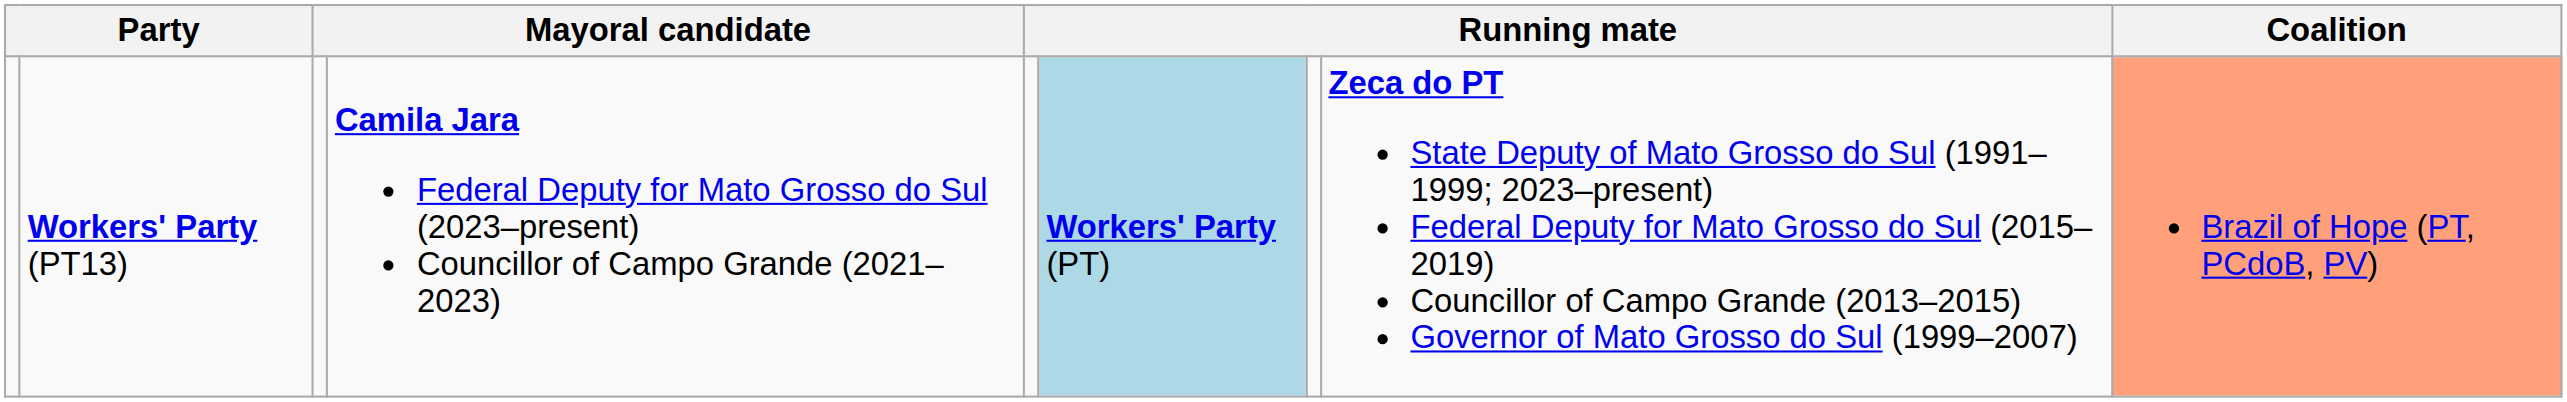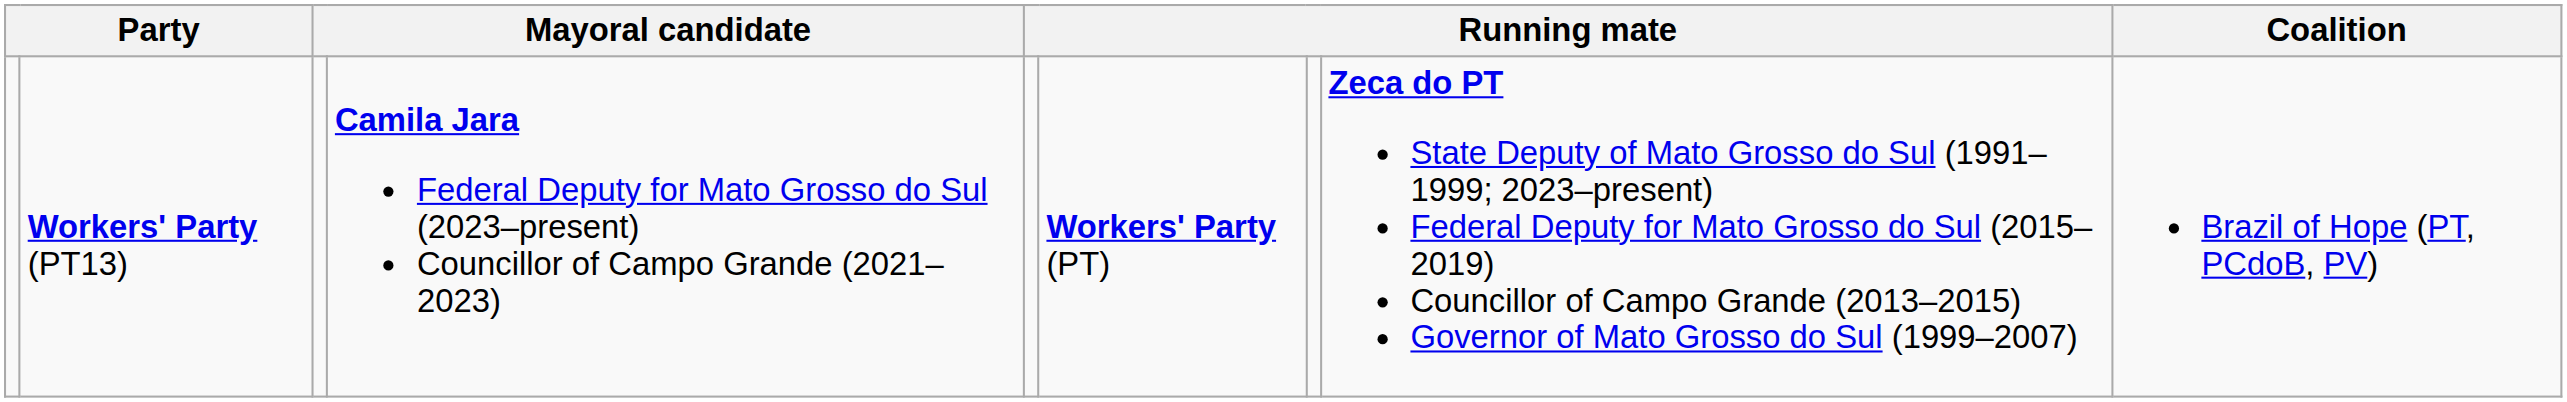(1161, 244) lightblue background -> (1161, 244) no background
(2337, 245) lightsalmon background -> (2337, 245) no background
